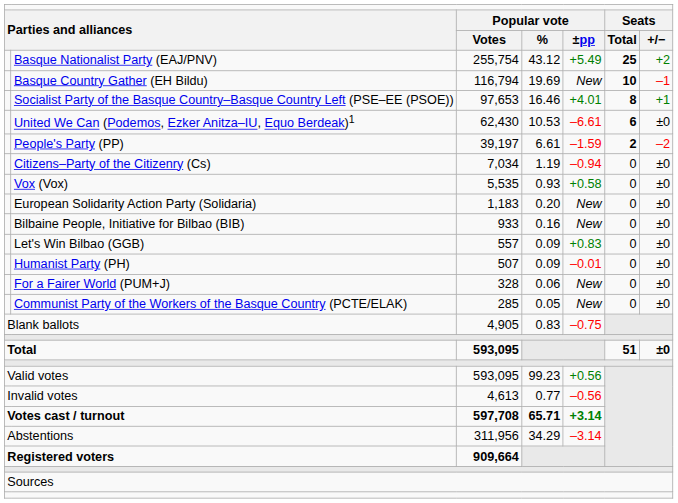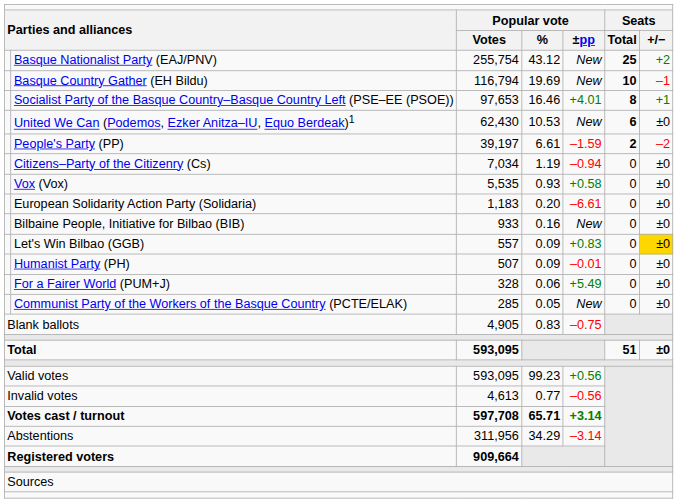(586, 60) +5.49 -> (589, 60) New
(586, 122) –6.61 -> (589, 122) New
(589, 204) New -> (586, 204) –6.61
(663, 244) no background -> (663, 244) gold background
(589, 284) New -> (586, 284) +5.49
